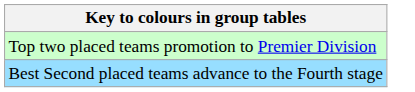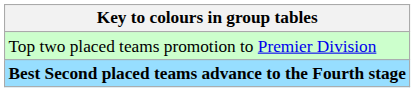(196, 73) normal -> (207, 73) bold
